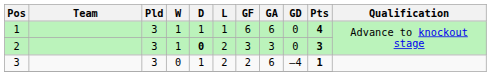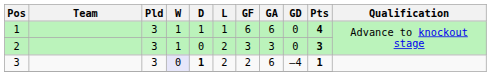(201, 46) bold -> (201, 46) normal
(178, 63) no background -> (178, 63) lavender background
(201, 63) normal -> (201, 63) bold
